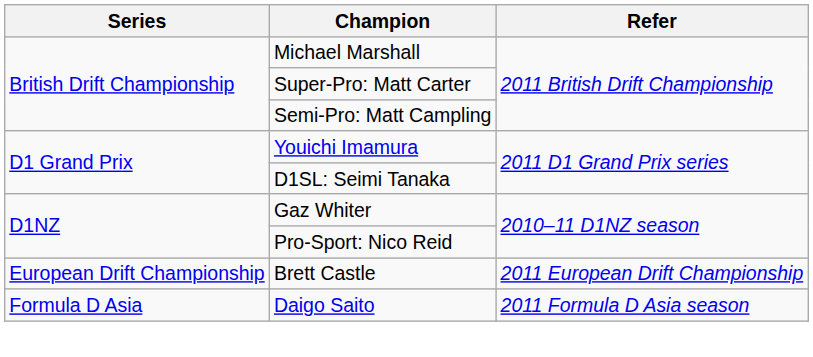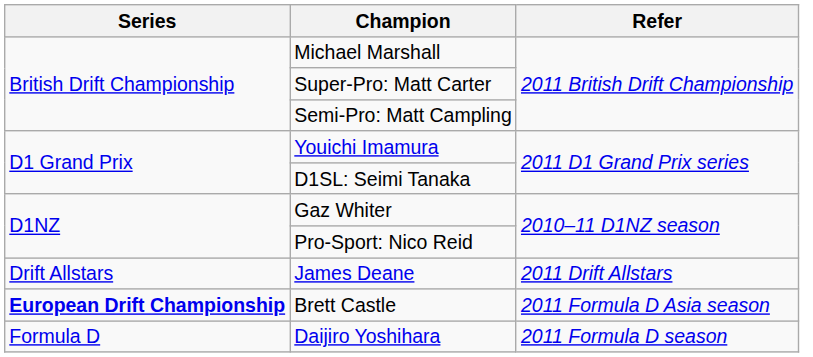+ row: (354, 273)
(137, 273) normal -> (147, 305) bold
(652, 273) 2011 European Drift Championship -> (645, 305) 2011 Formula D Asia season
+ row: (367, 336)
- row: (324, 305)
